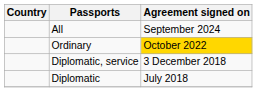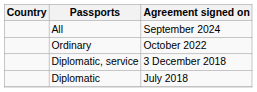(175, 45) gold background -> (175, 45) no background
